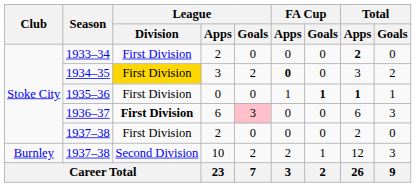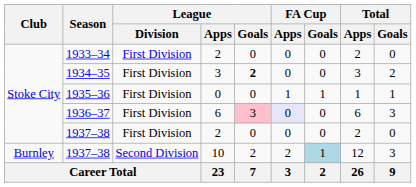(358, 53) bold -> (358, 53) normal
(157, 73) gold background -> (157, 73) no background
(253, 73) normal -> (253, 73) bold
(288, 73) bold -> (288, 73) normal
(323, 93) bold -> (323, 93) normal
(358, 93) bold -> (358, 93) normal
(157, 113) bold -> (157, 113) normal
(288, 113) no background -> (288, 113) lavender background
(323, 152) no background -> (323, 152) lightblue background
